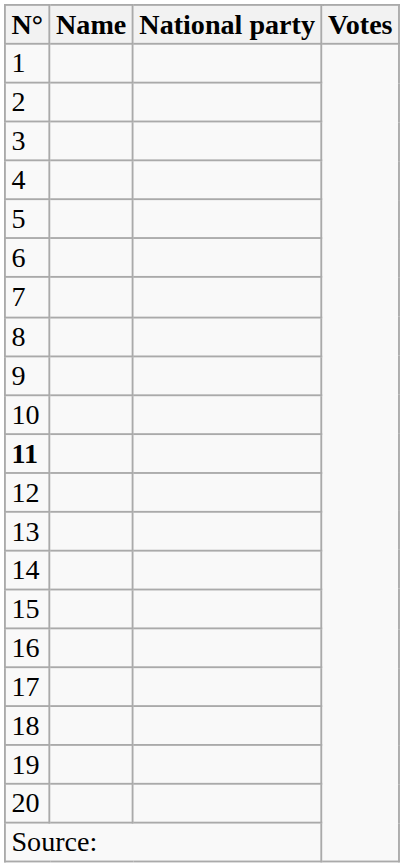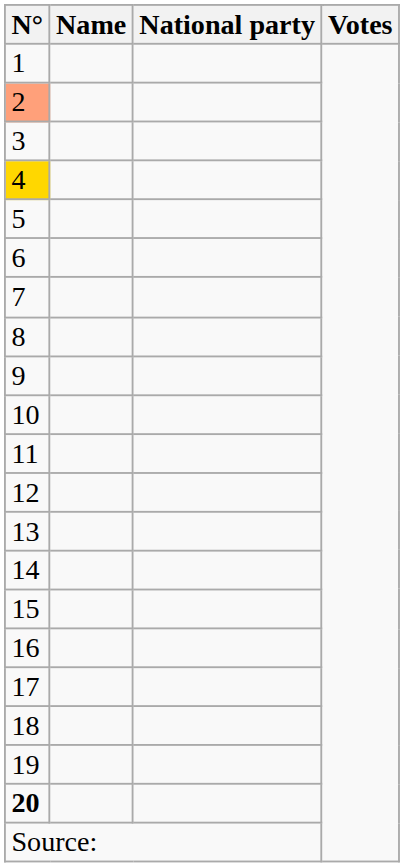(18, 102) no background -> (18, 102) lightsalmon background
(18, 180) no background -> (18, 180) gold background
(25, 452) bold -> (25, 452) normal
(26, 803) normal -> (26, 803) bold
